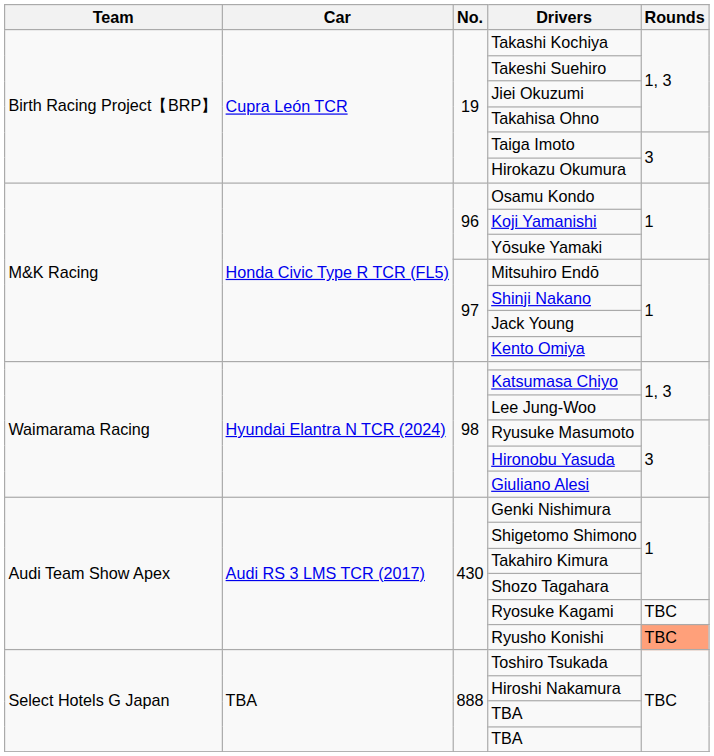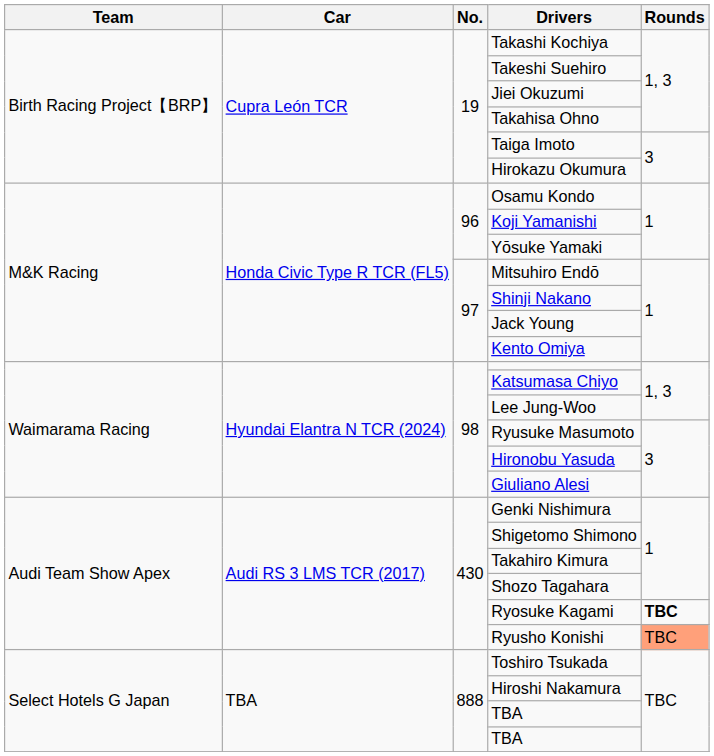(661, 611) normal -> (661, 611) bold
